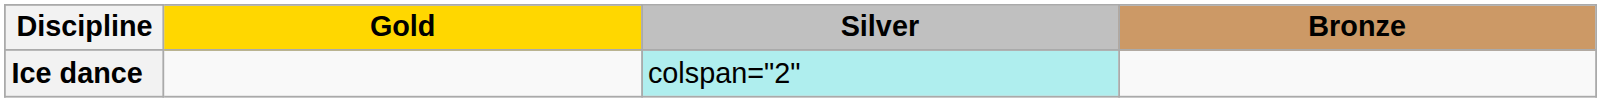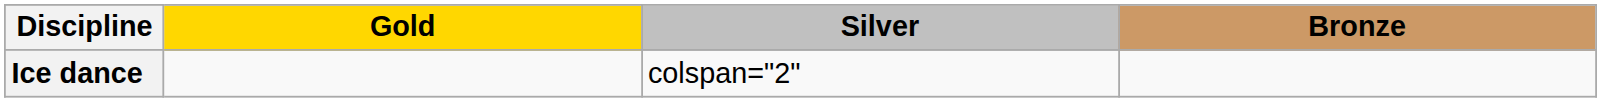(724, 73) paleturquoise background -> (724, 73) no background
